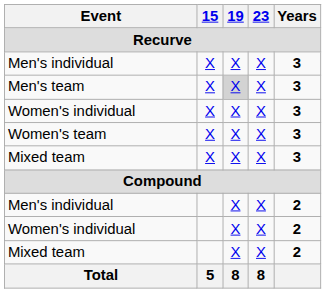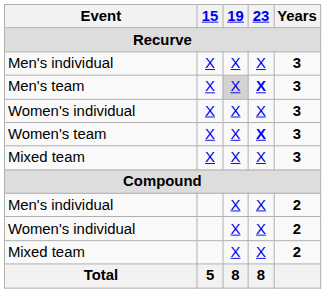(261, 87) normal -> (261, 87) bold
(261, 134) normal -> (261, 134) bold
